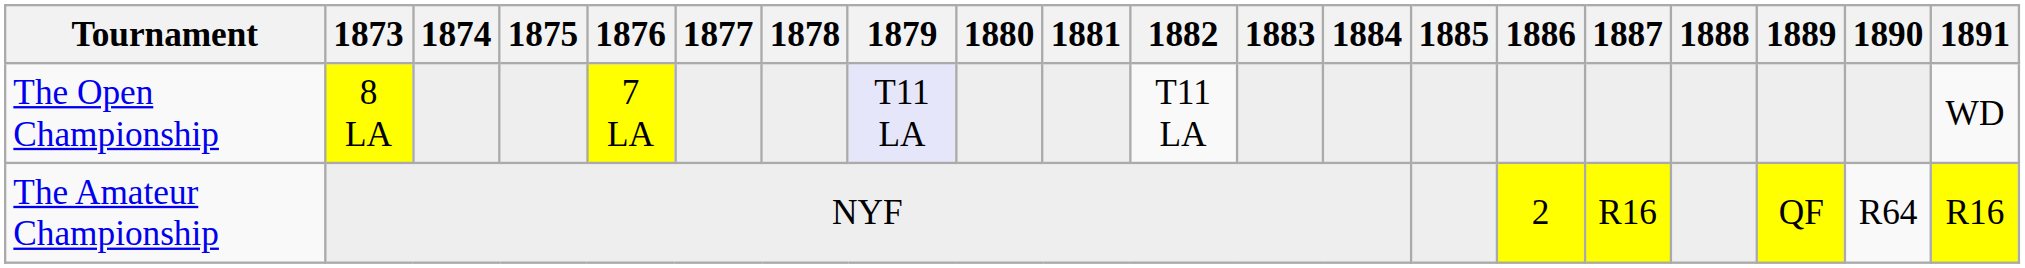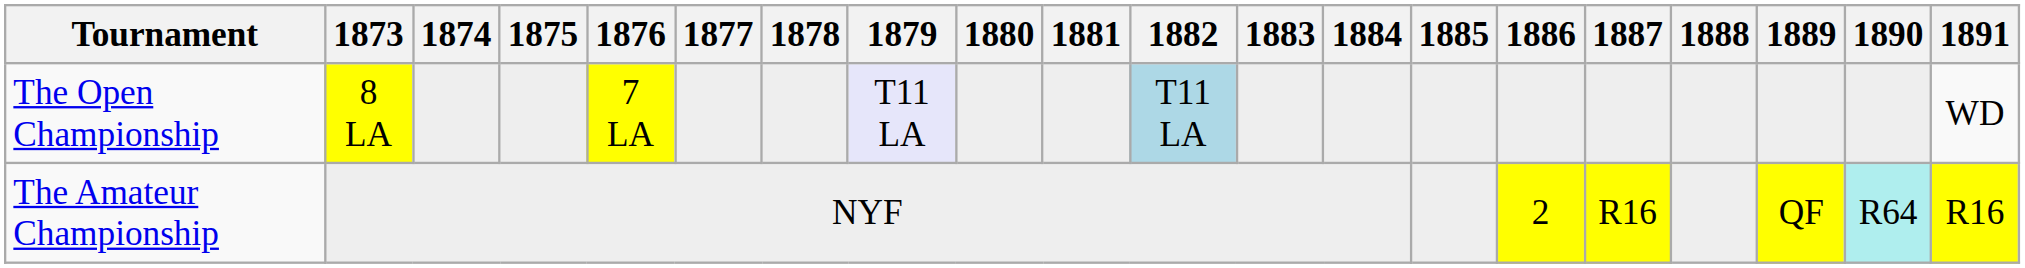(1183, 112) no background -> (1183, 112) lightblue background
(1888, 212) no background -> (1888, 212) paleturquoise background
